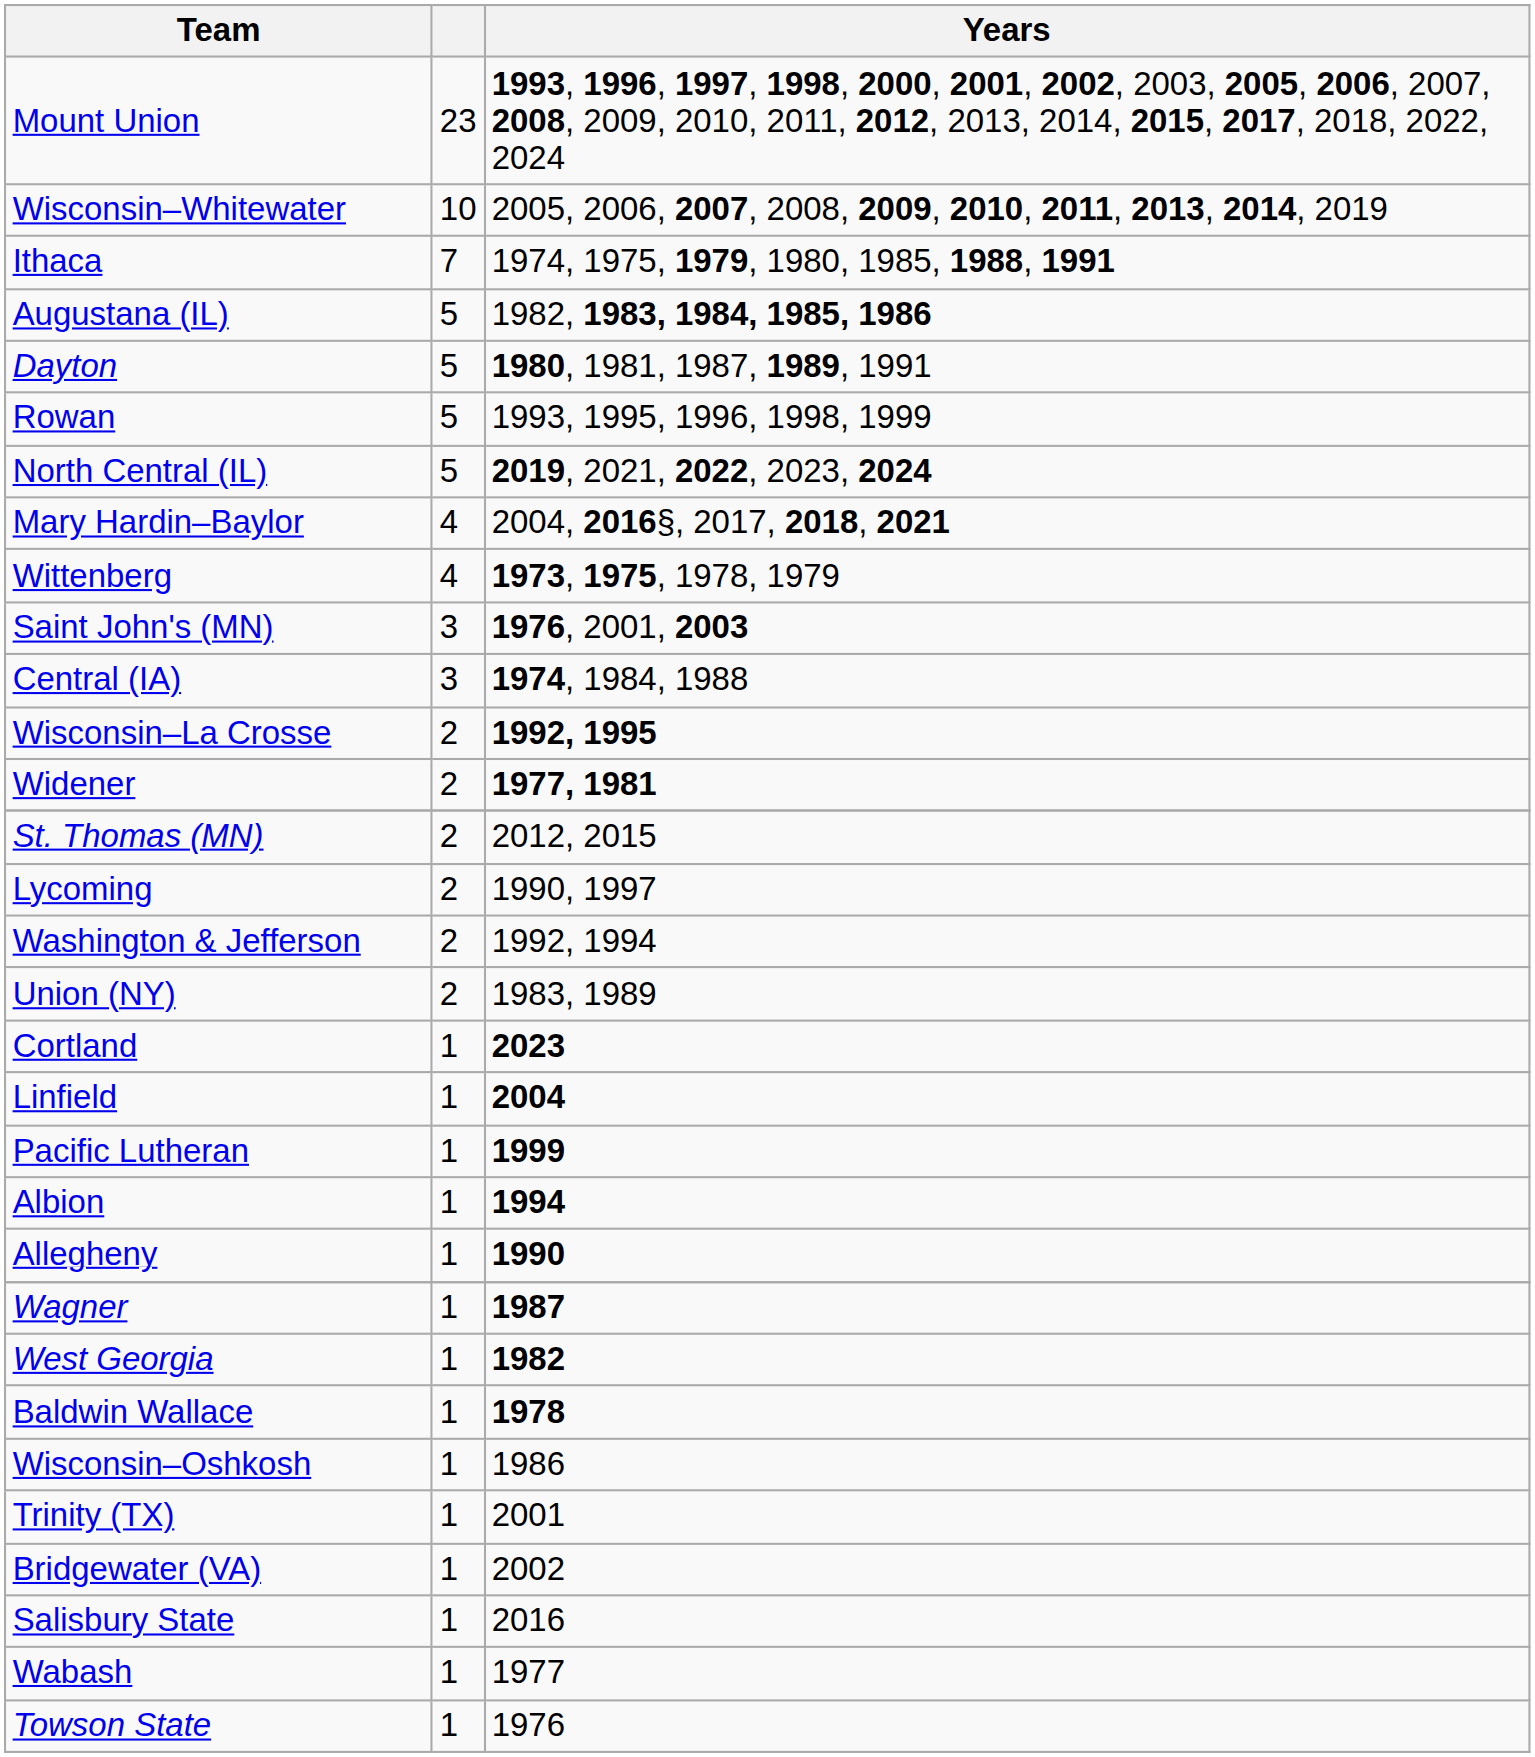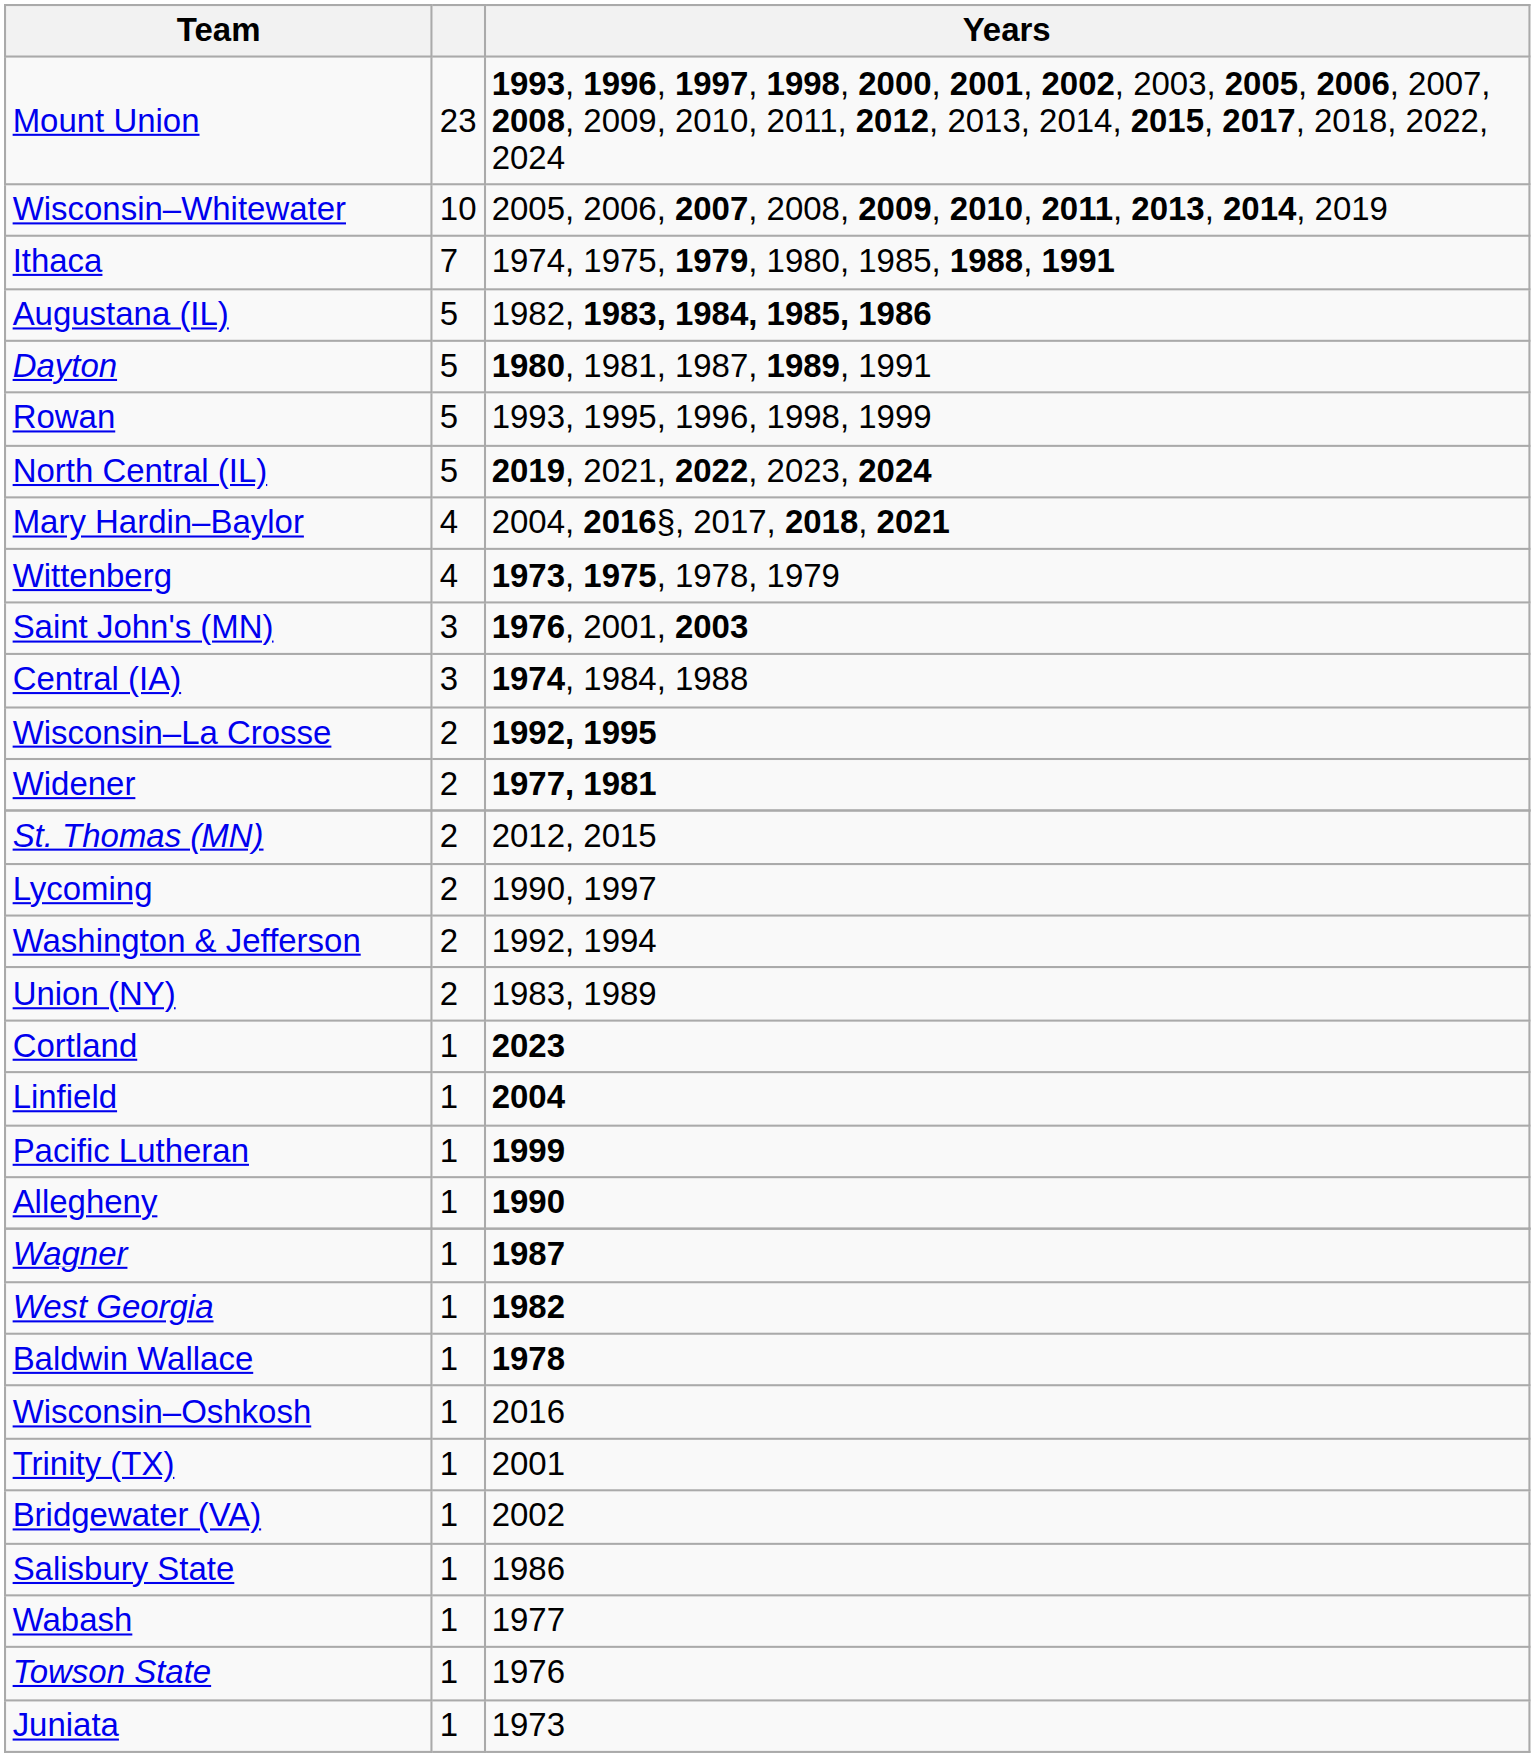- row: (58, 1202)
(528, 1463) 1986 -> (528, 1411) 2016
(528, 1620) 2016 -> (528, 1568) 1986
+ row: (66, 1725)
